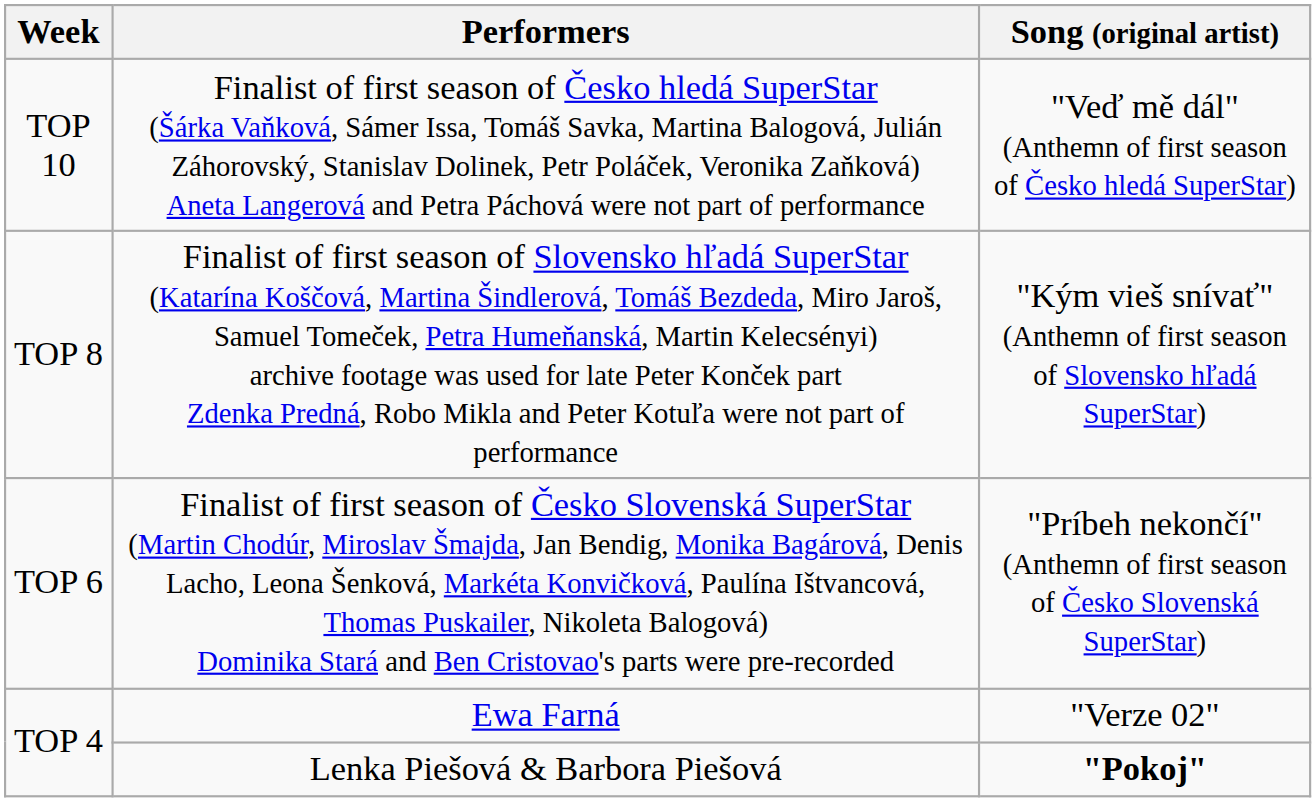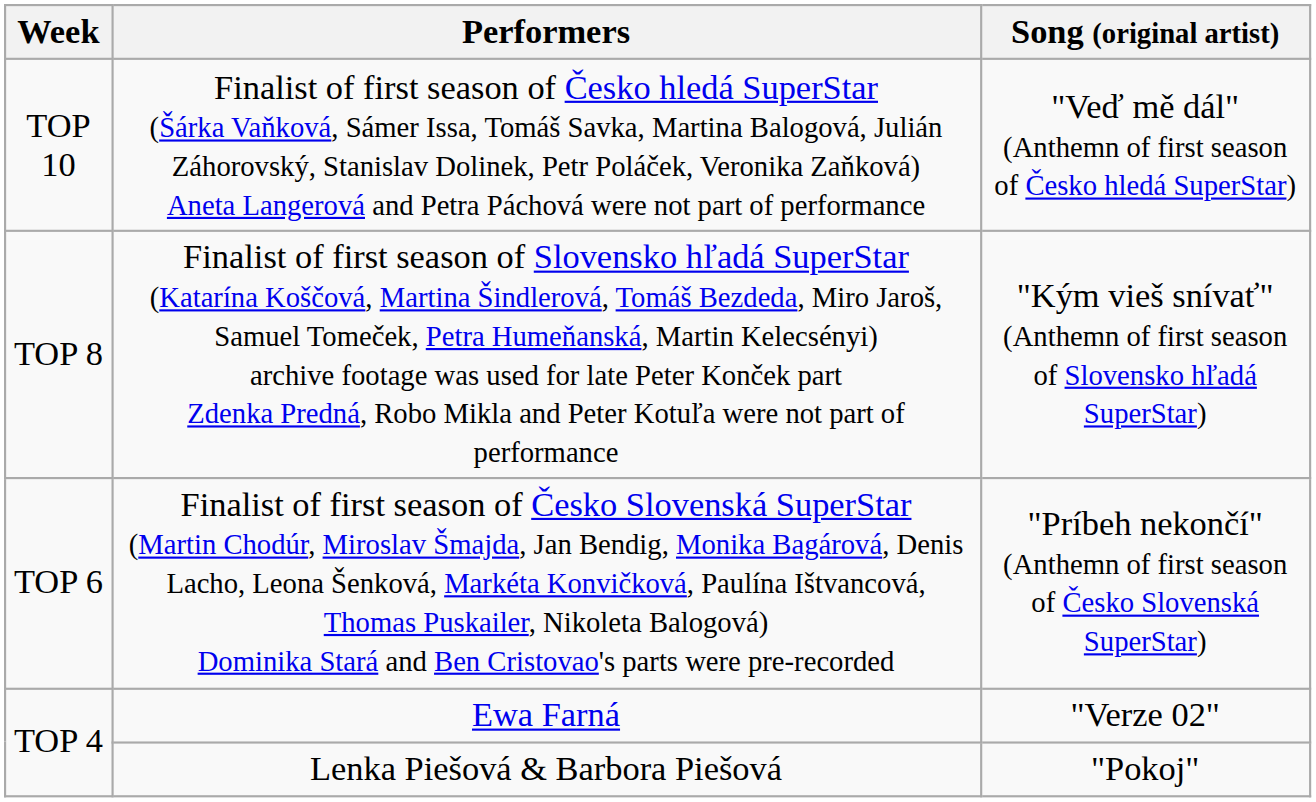(1145, 768) bold -> (1145, 768) normal
